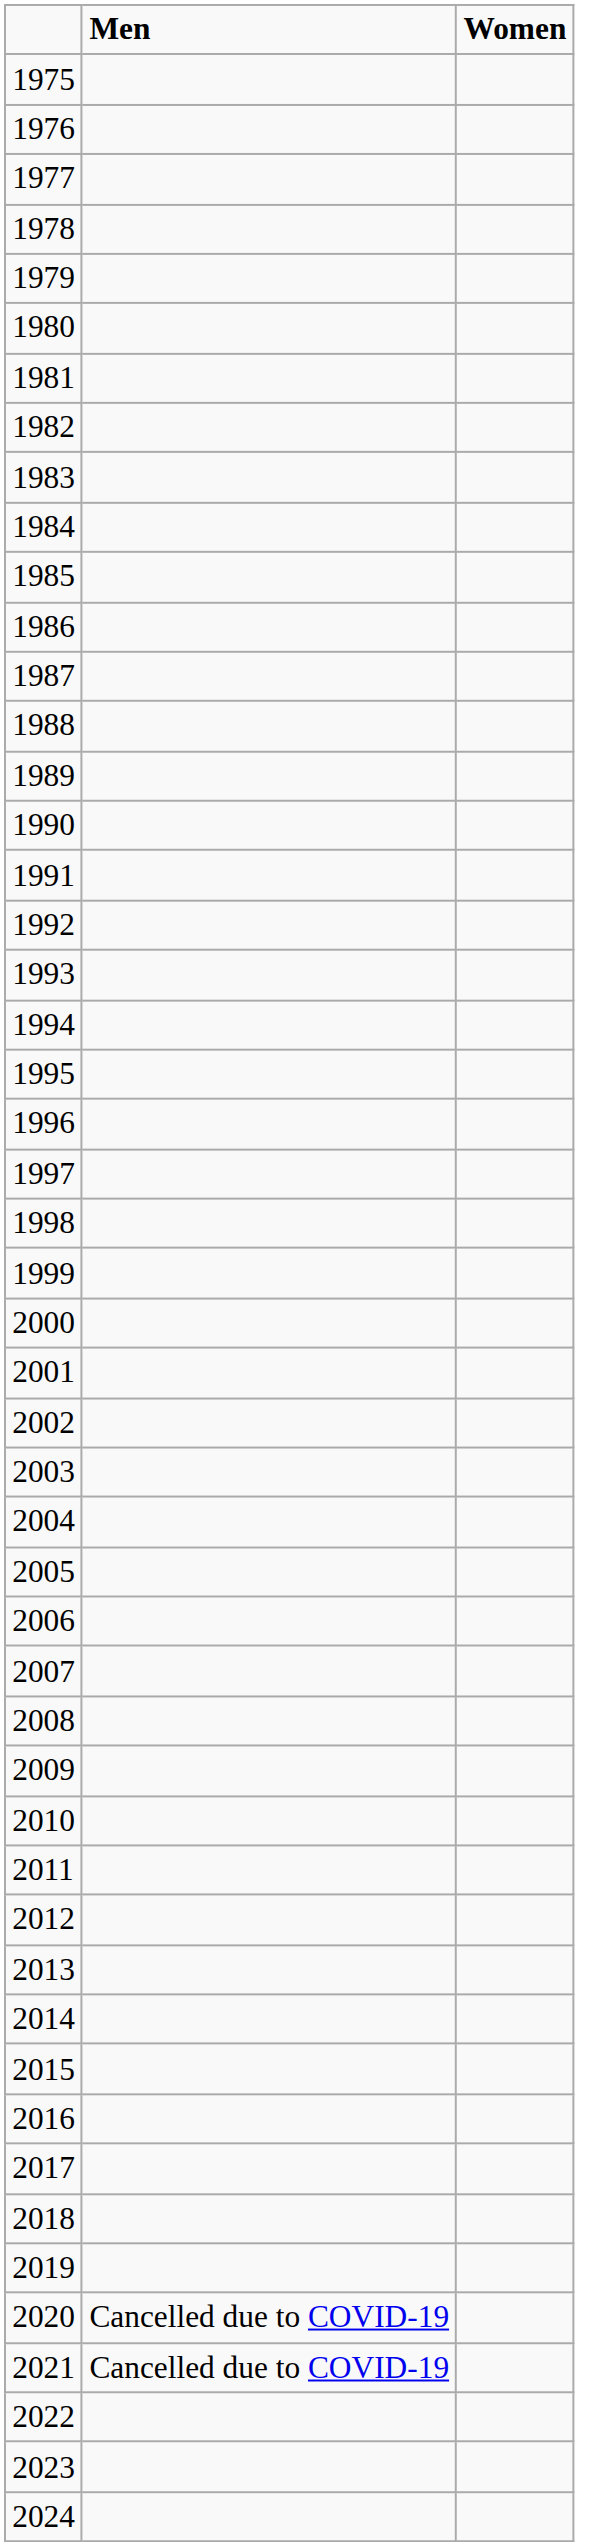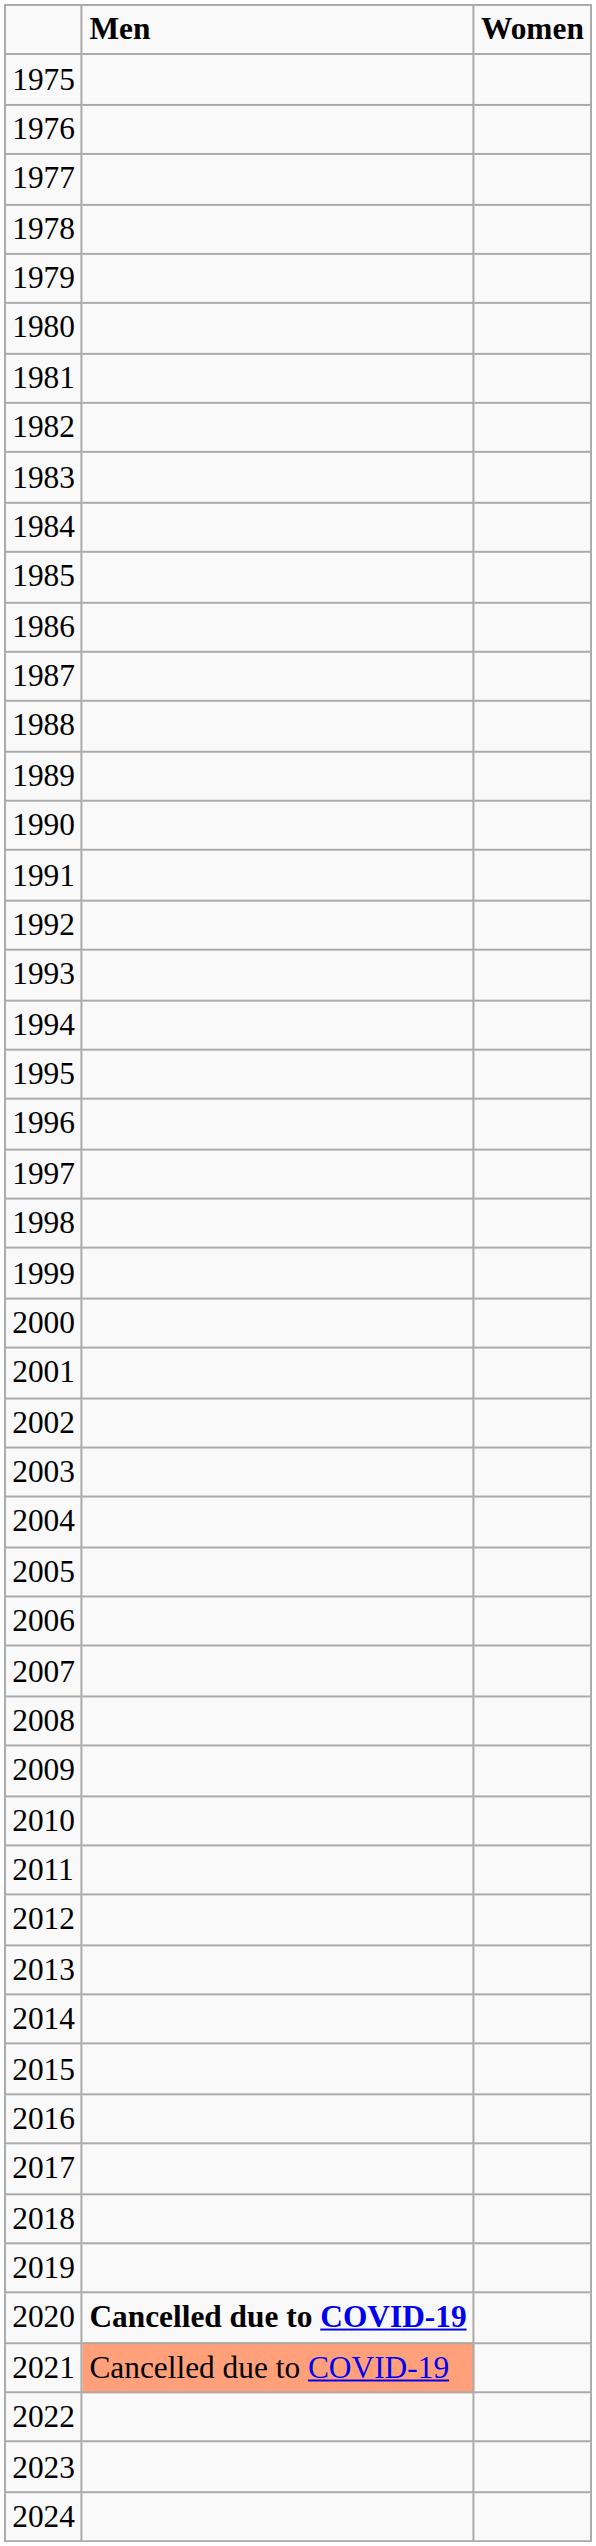(269, 2317) normal -> (278, 2317) bold
(269, 2366) no background -> (269, 2366) lightsalmon background
